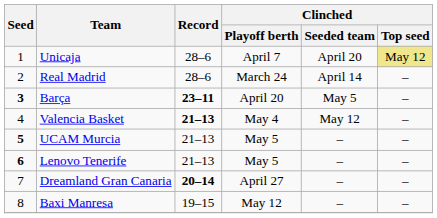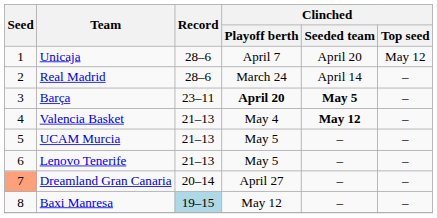(405, 56) khaki background -> (405, 56) no background
(21, 98) bold -> (21, 98) normal
(198, 98) bold -> (198, 98) normal
(261, 98) normal -> (261, 98) bold
(340, 98) normal -> (340, 98) bold
(198, 118) bold -> (198, 118) normal
(340, 118) normal -> (340, 118) bold
(21, 139) bold -> (21, 139) normal
(21, 160) bold -> (21, 160) normal
(21, 181) no background -> (21, 181) lightsalmon background
(198, 181) bold -> (198, 181) normal
(198, 202) no background -> (198, 202) lightblue background
